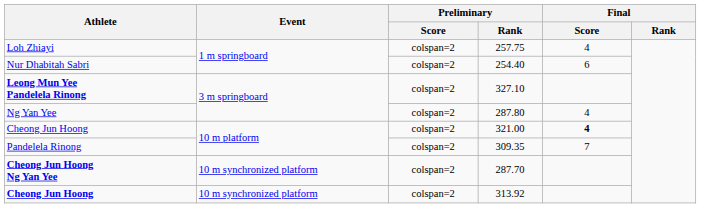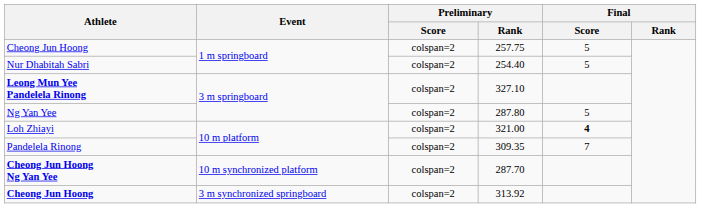(30, 48) Loh Zhiayi -> (47, 48) Cheong Jun Hoong
(587, 48) 4 -> (587, 48) 5
(587, 65) 6 -> (587, 65) 5
(587, 112) 4 -> (587, 112) 5
(47, 129) Cheong Jun Hoong -> (30, 129) Loh Zhiayi
(258, 194) 10 m synchronized platform -> (263, 194) 3 m synchronized springboard
